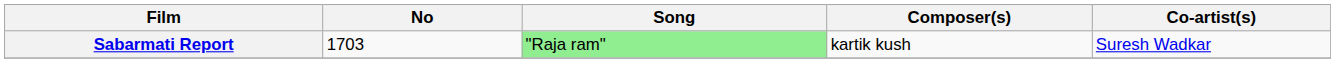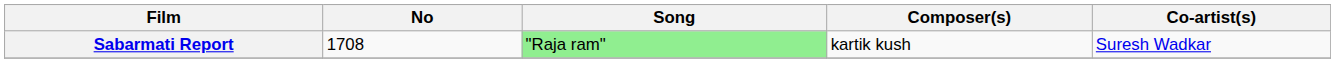(345, 44) 1703 -> (345, 44) 1708
